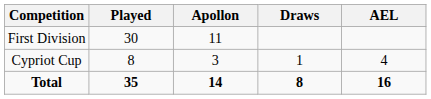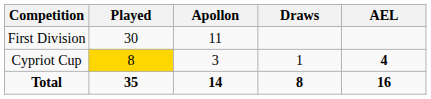(131, 60) no background -> (131, 60) gold background
(384, 60) normal -> (384, 60) bold
